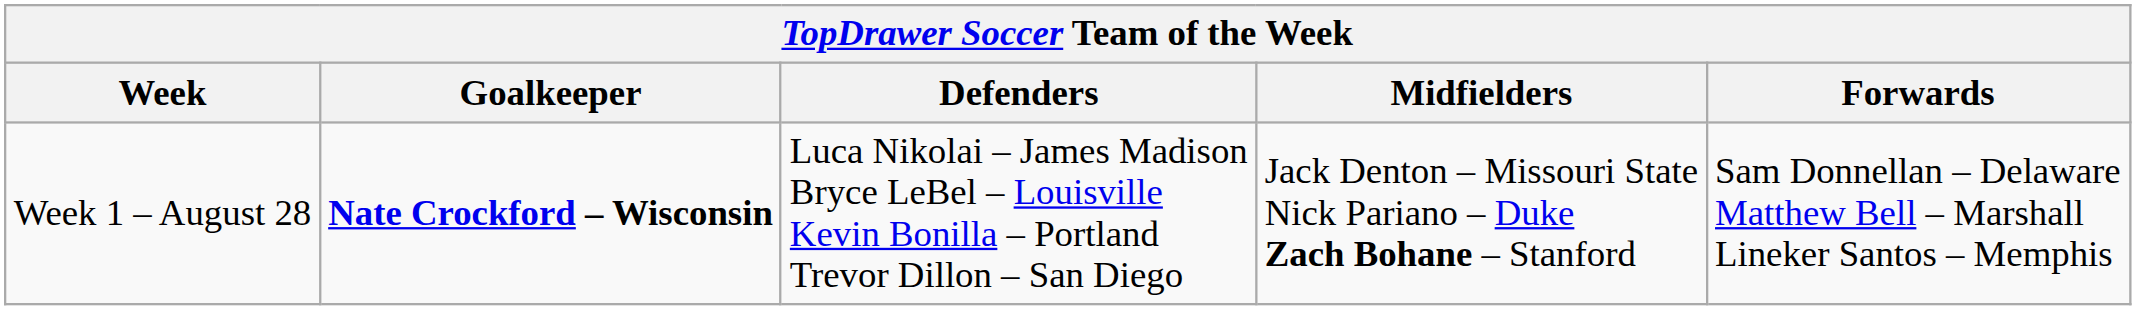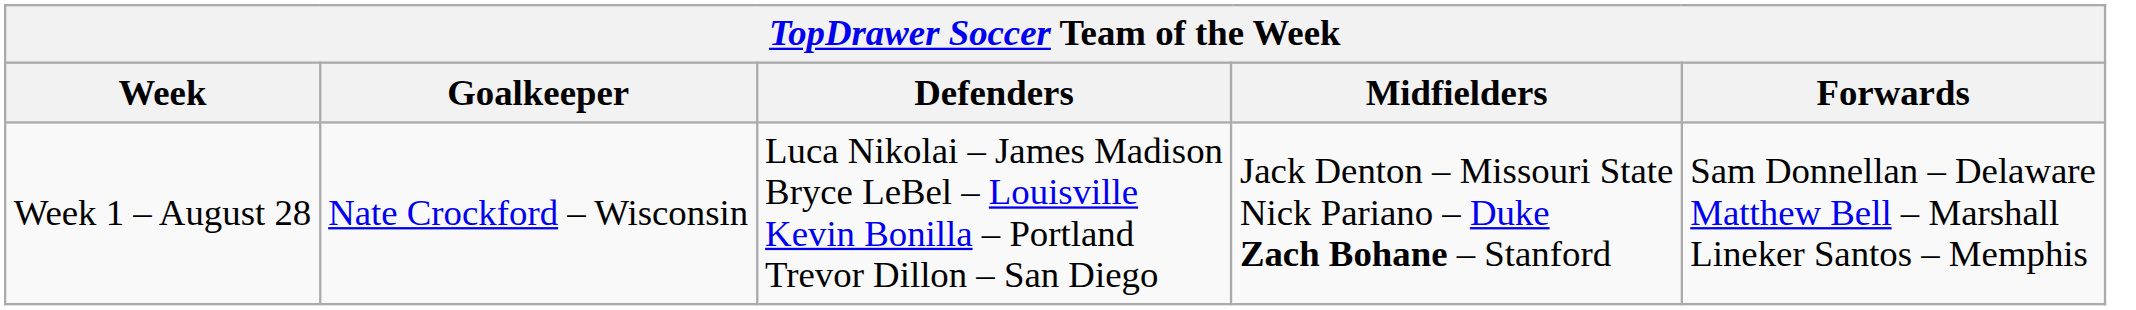(551, 212) bold -> (538, 212) normal
